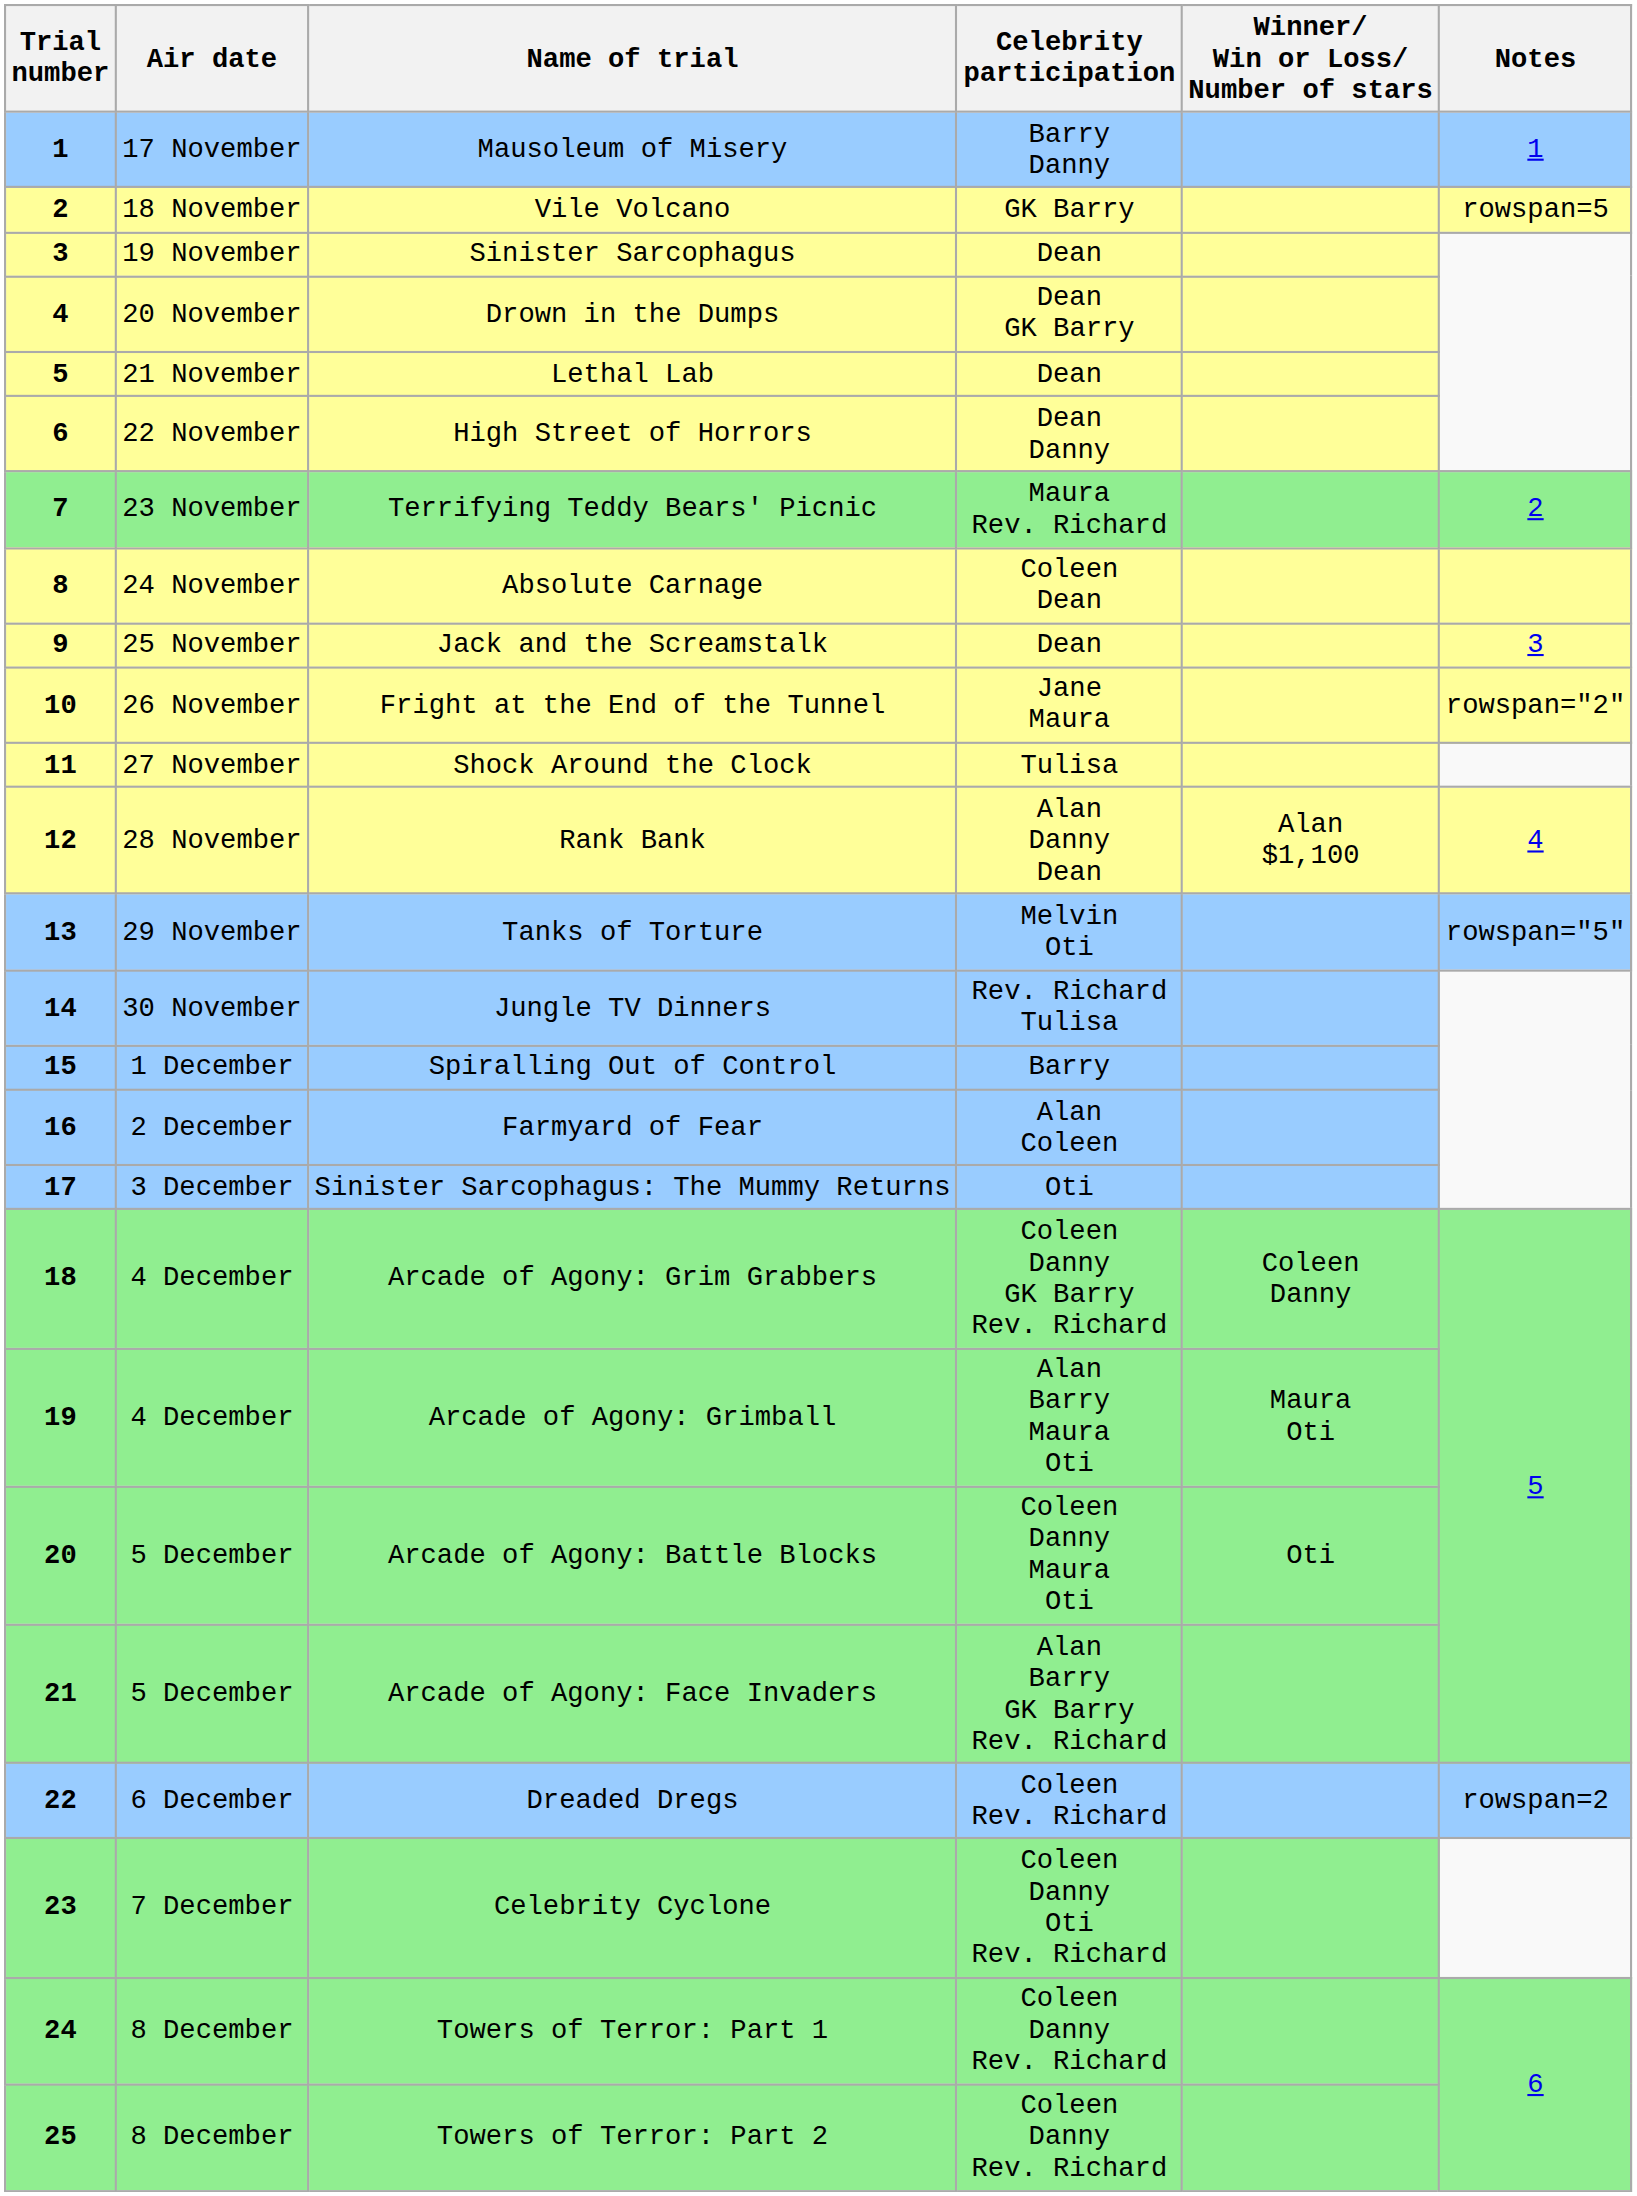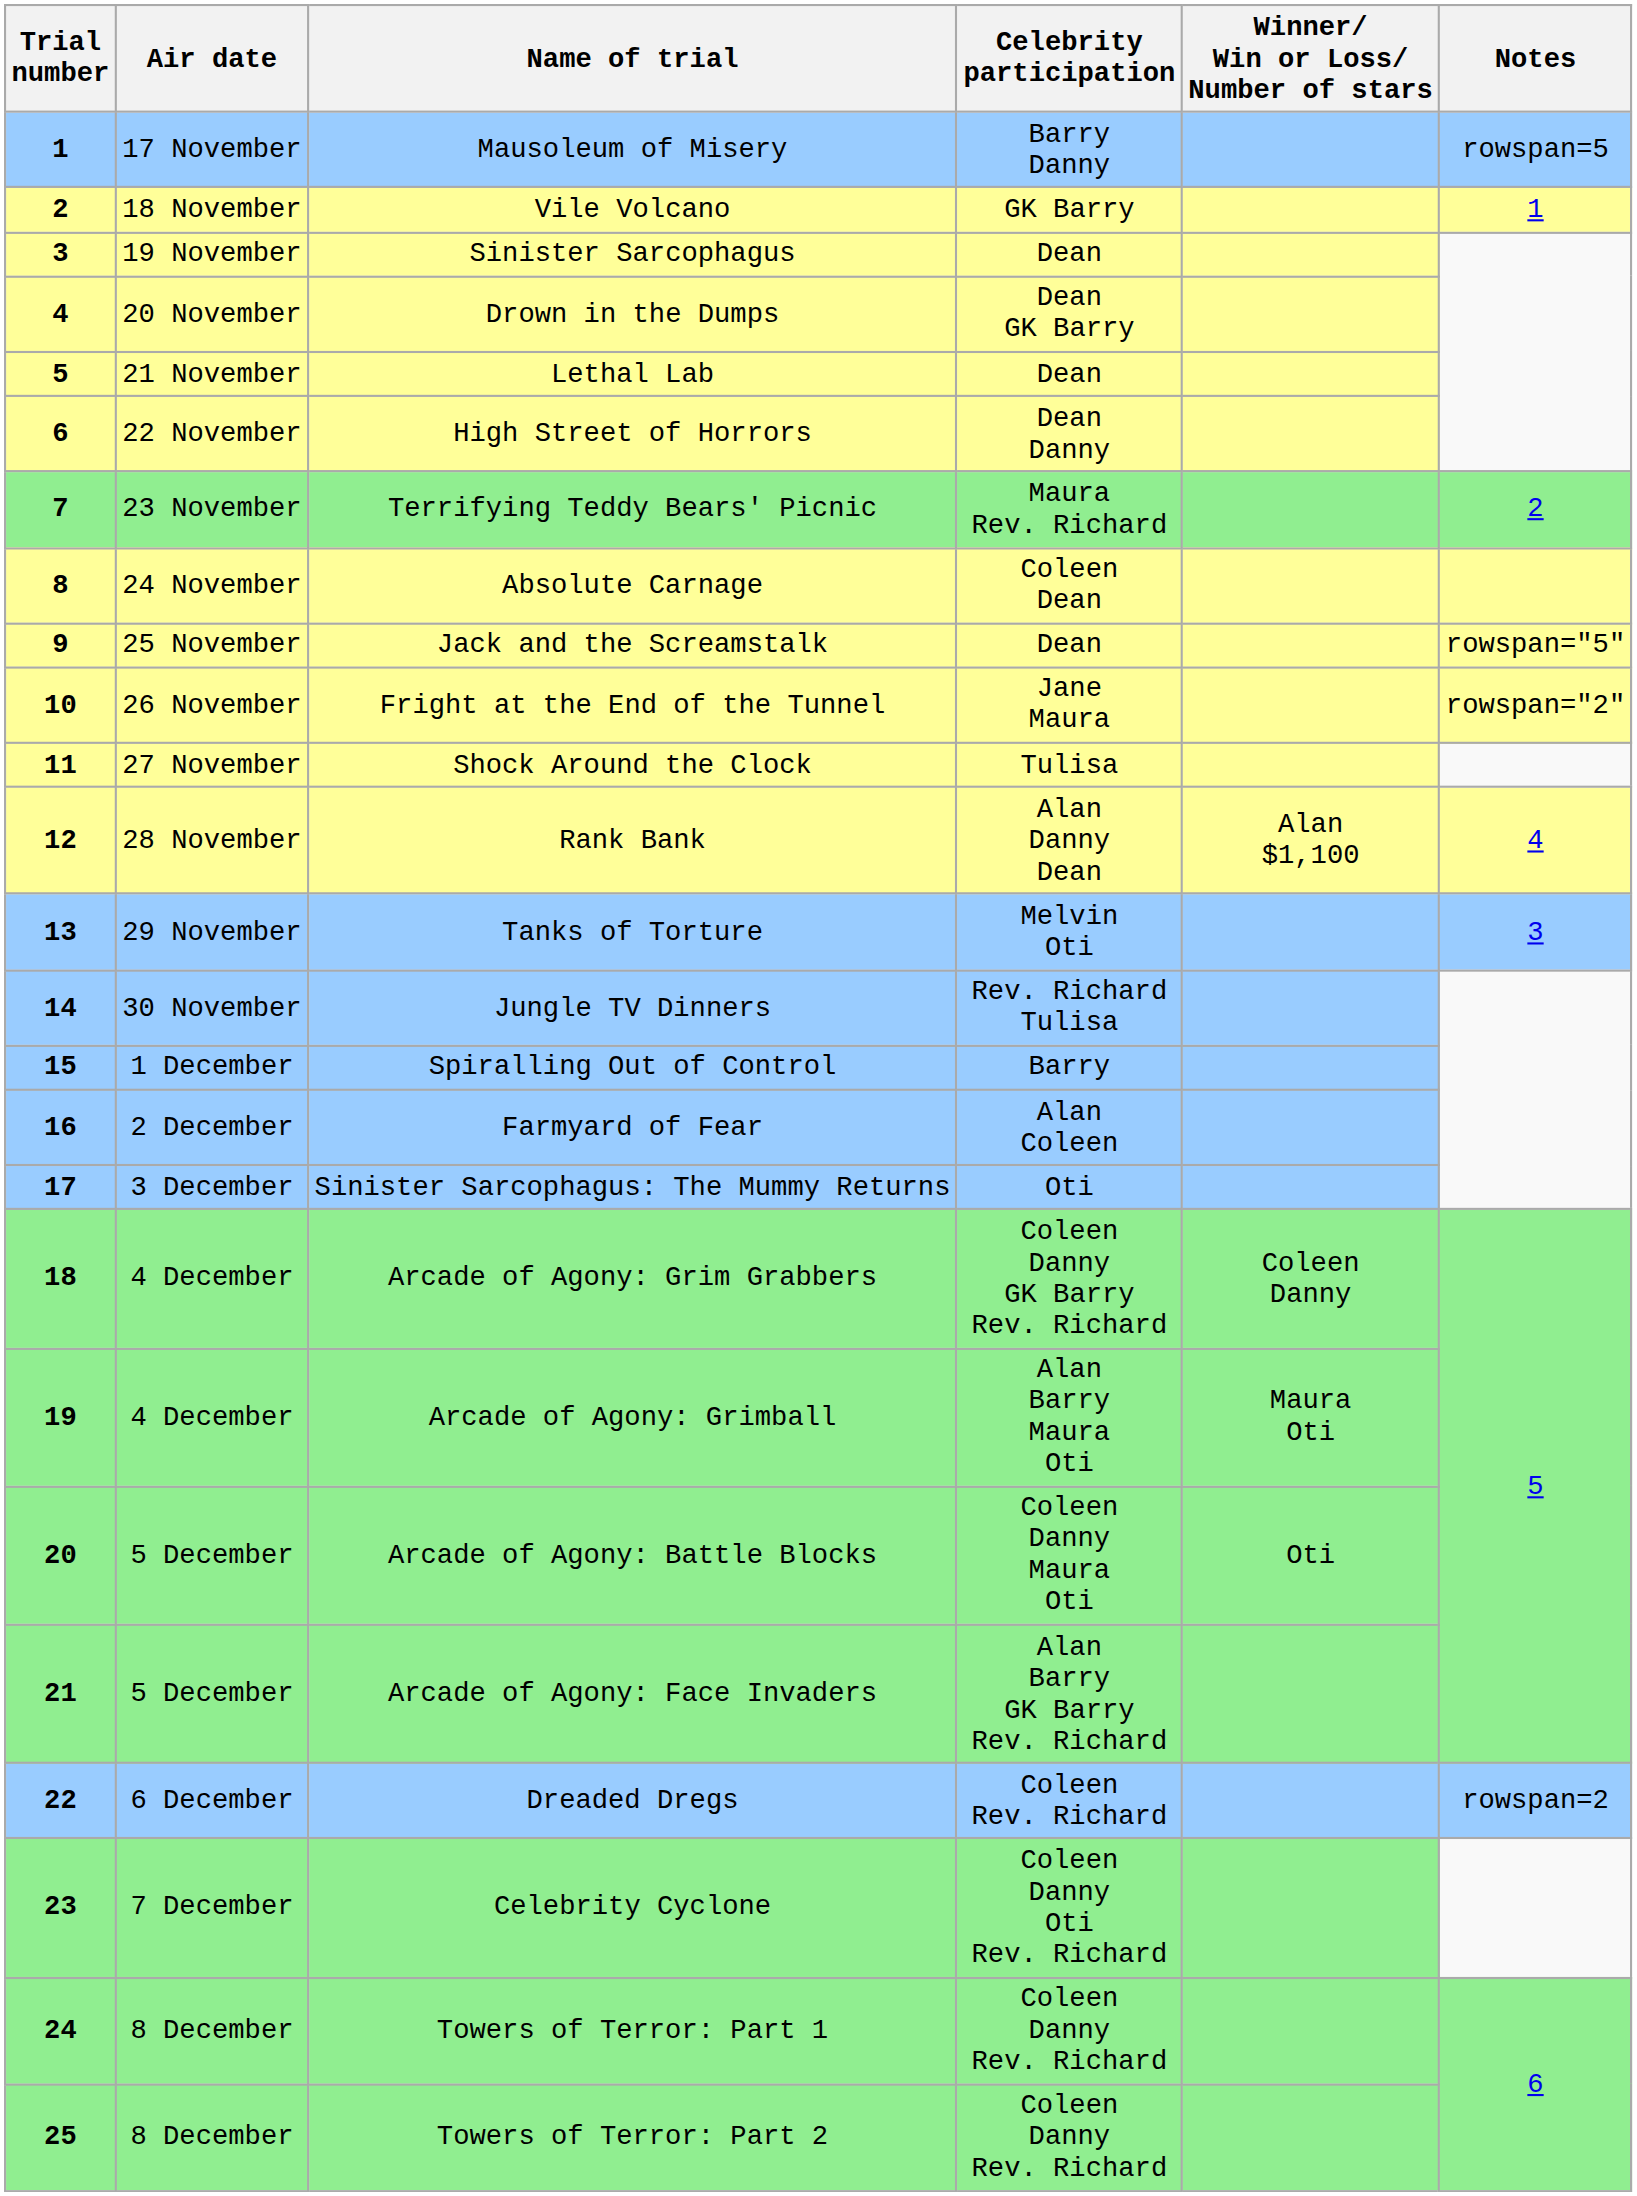(1536, 150) 1 -> (1536, 150) rowspan=5
(1536, 210) rowspan=5 -> (1536, 210) 1
(1536, 645) 3 -> (1536, 645) rowspan="5"
(1536, 932) rowspan="5" -> (1536, 932) 3
